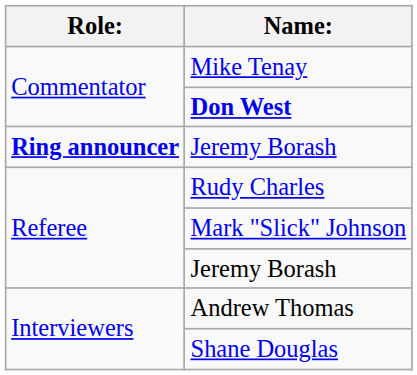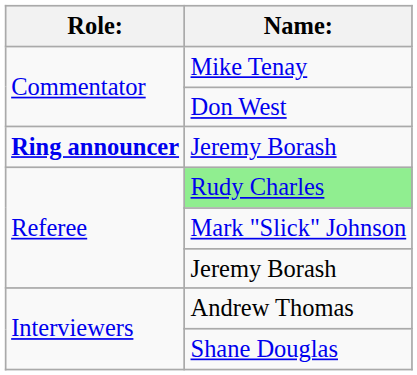(241, 106) bold -> (239, 106) normal
(257, 187) no background -> (257, 187) lightgreen background
